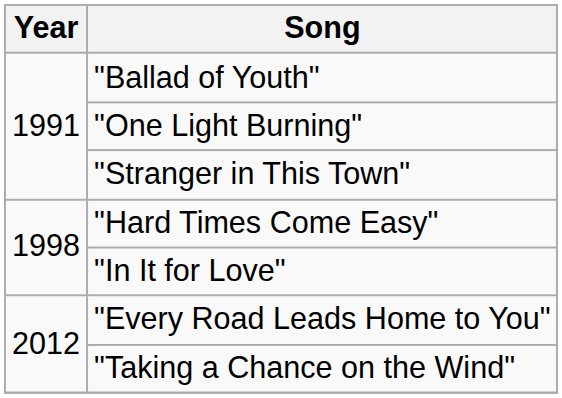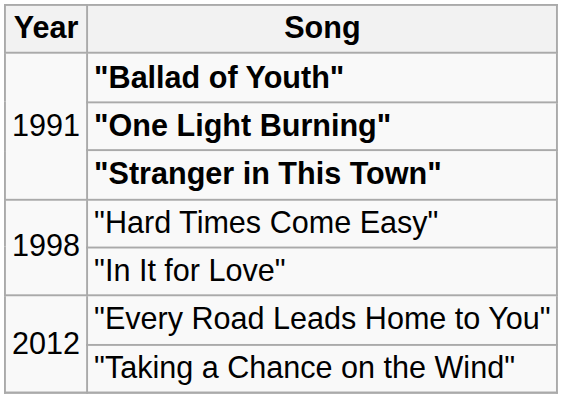(207, 77) normal -> (219, 77) bold
(228, 125) normal -> (243, 125) bold
(252, 174) normal -> (268, 174) bold
